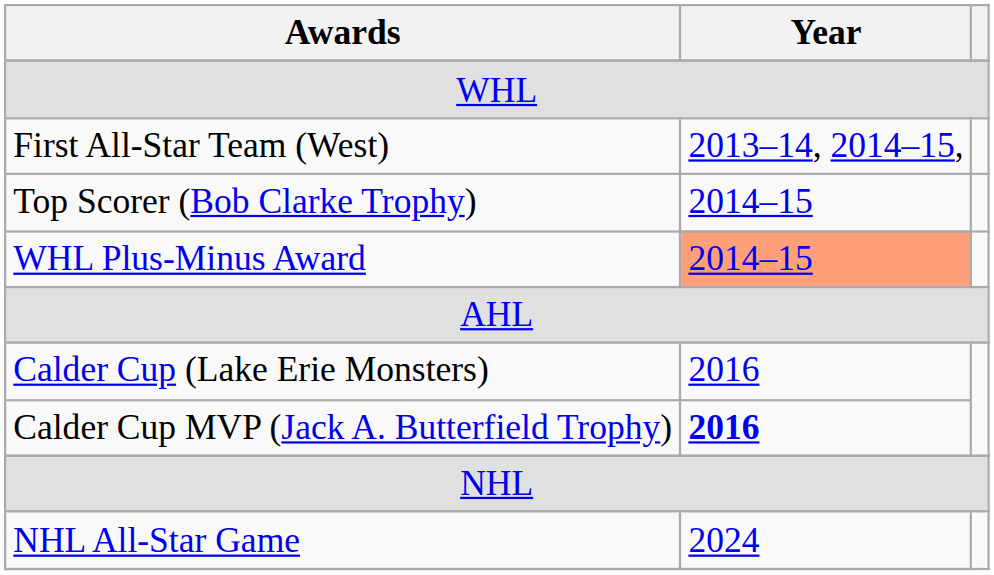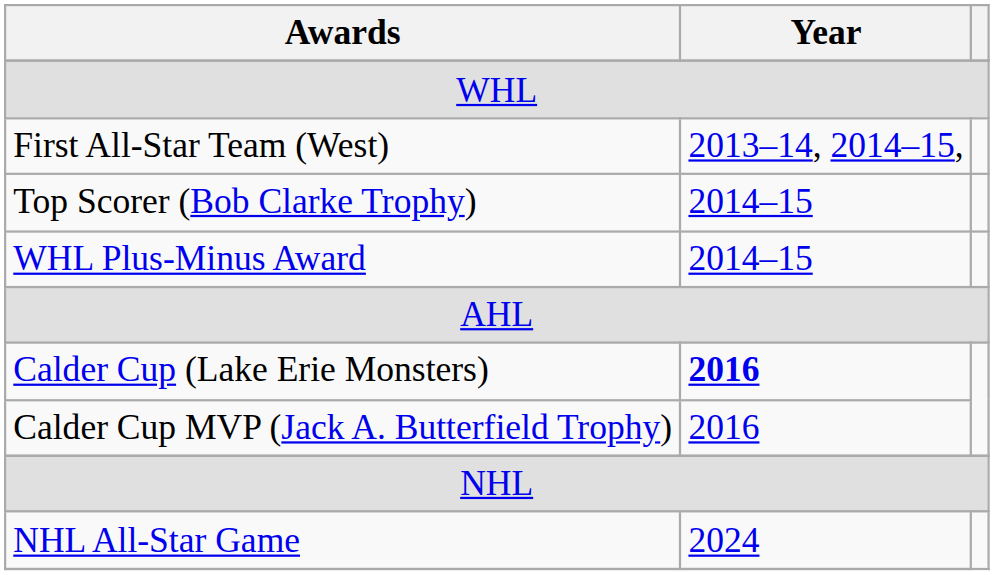(751, 257) lightsalmon background -> (751, 257) no background
(724, 370) normal -> (724, 370) bold
(724, 426) bold -> (724, 426) normal
